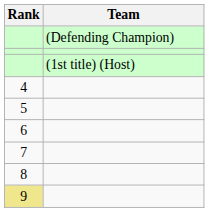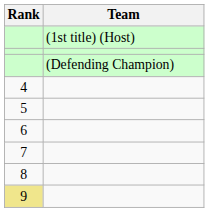(110, 37) (Defending Champion) -> (90, 37) (1st title) (Host)
(90, 65) (1st title) (Host) -> (110, 65) (Defending Champion)
